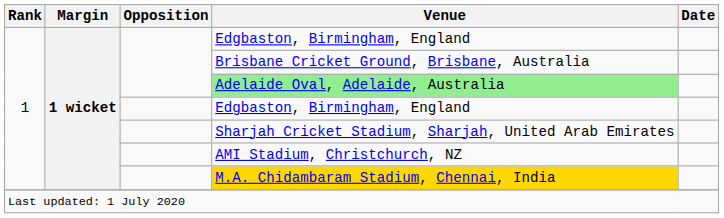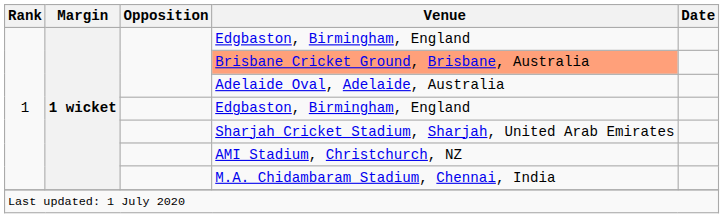(402, 62) no background -> (402, 62) lightsalmon background
(360, 85) lightgreen background -> (360, 85) no background
(385, 178) gold background -> (385, 178) no background
